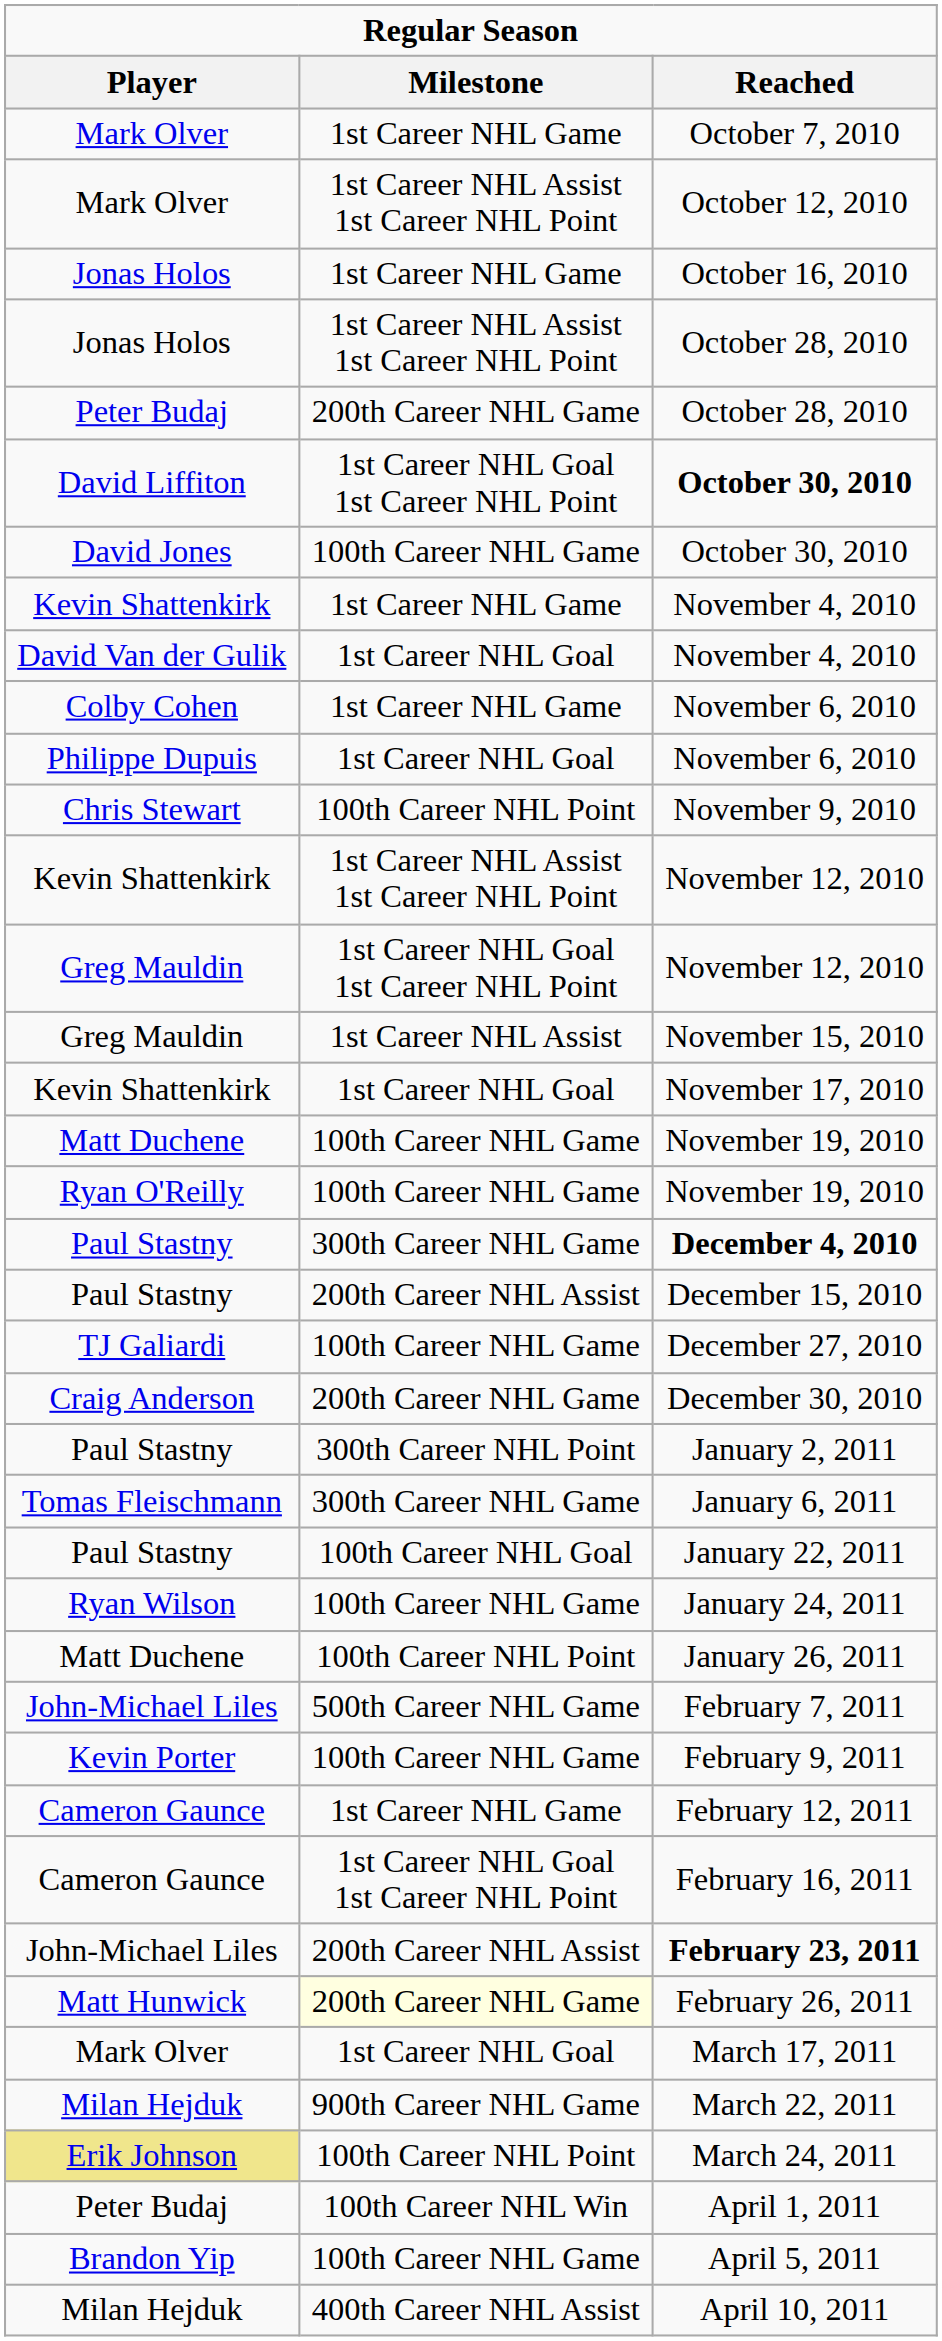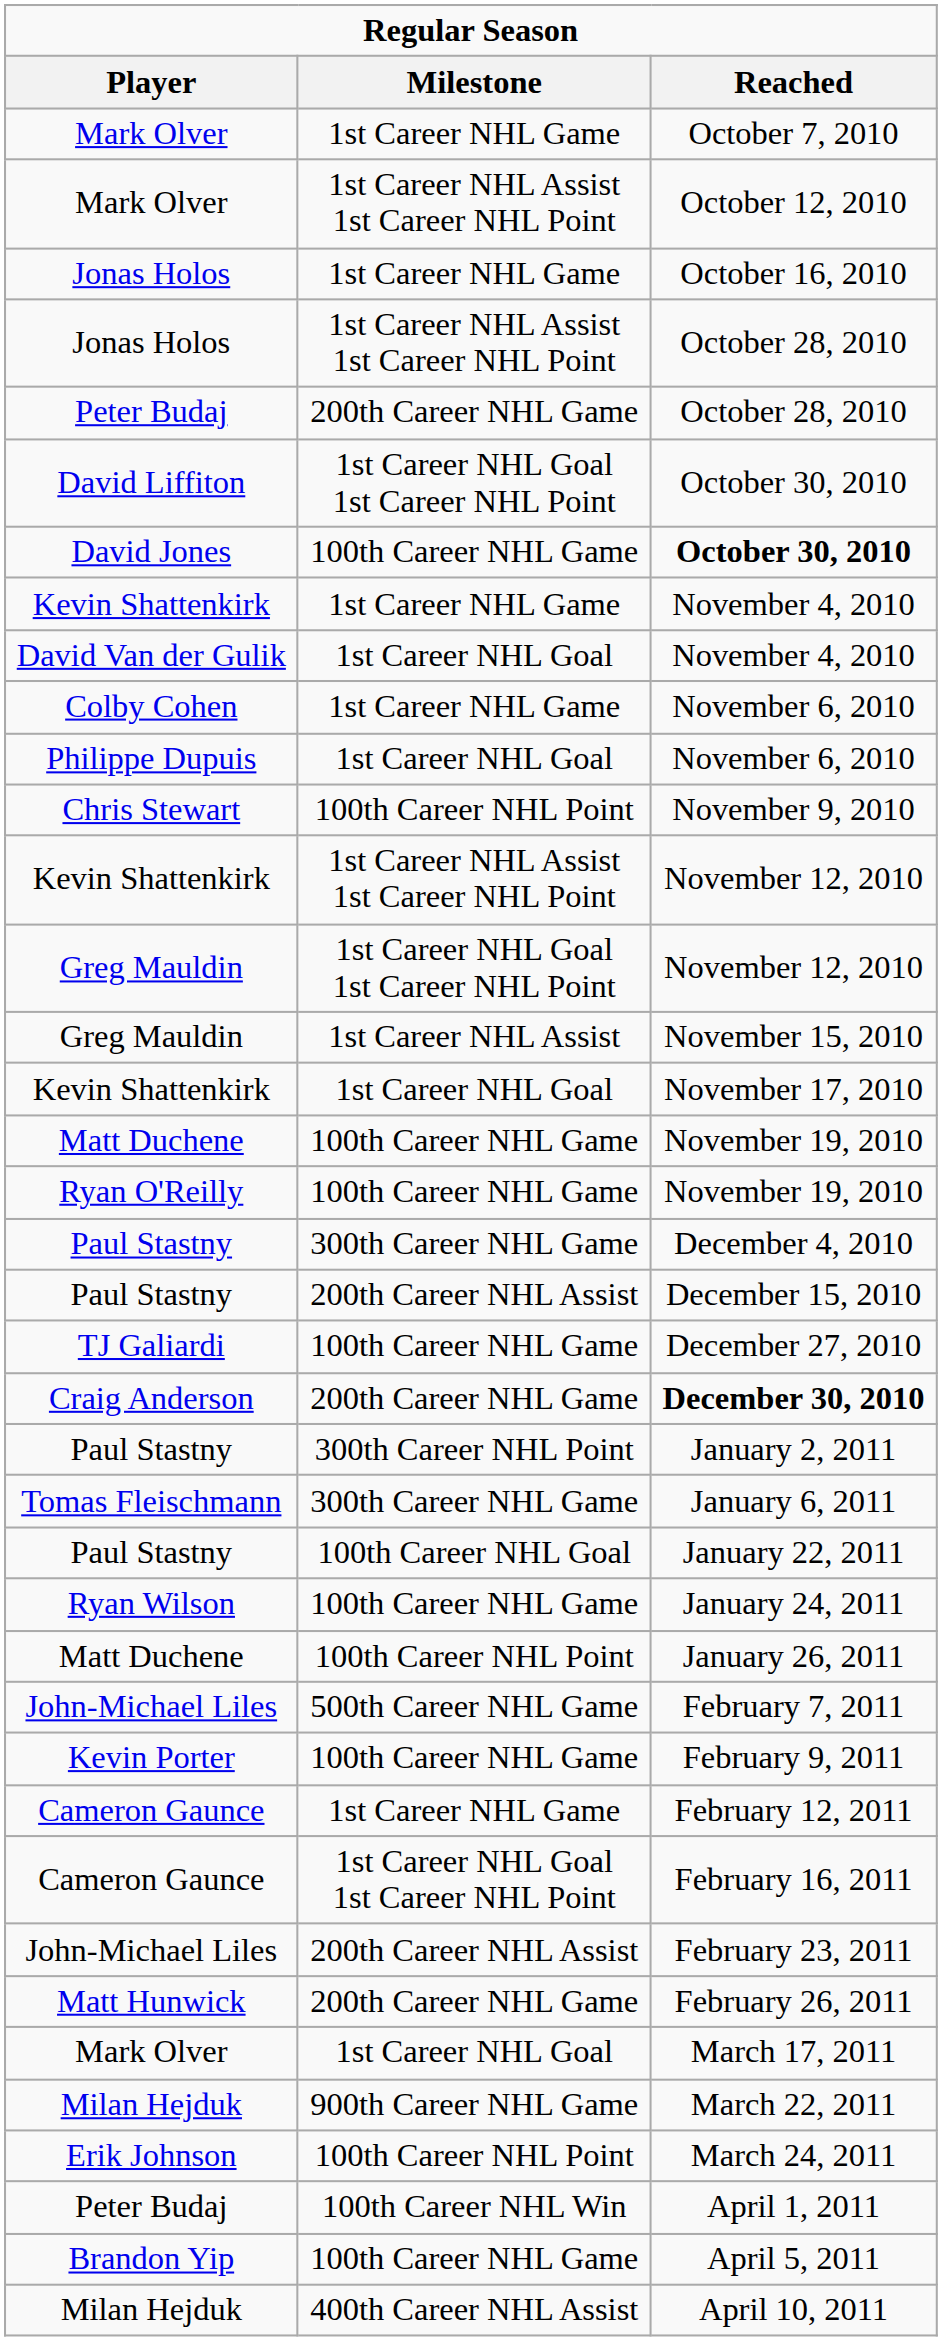(795, 482) bold -> (794, 482) normal
(795, 551) normal -> (794, 551) bold
(795, 1243) bold -> (794, 1243) normal
(795, 1397) normal -> (794, 1397) bold
(795, 1949) bold -> (794, 1949) normal
(476, 2000) lightyellow background -> (474, 2000) no background
(152, 2155) khaki background -> (151, 2155) no background
